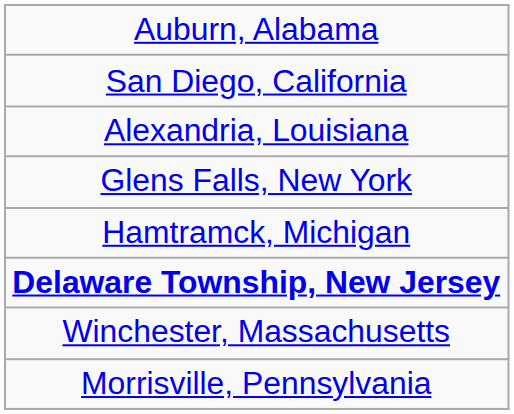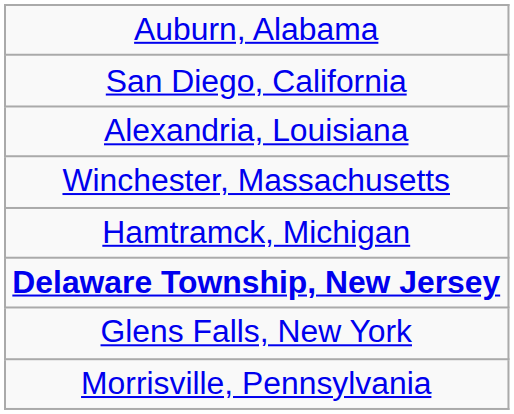(256, 181) Glens Falls, New York -> (256, 181) Winchester, Massachusetts
(256, 332) Winchester, Massachusetts -> (256, 332) Glens Falls, New York
